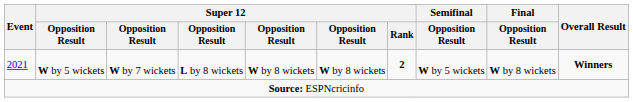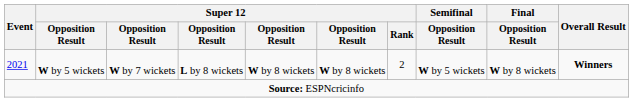(402, 65) bold -> (402, 65) normal
